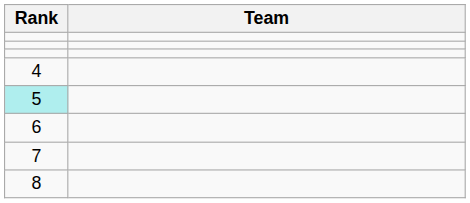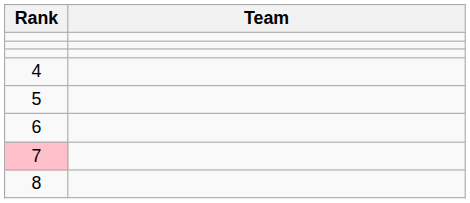(36, 99) paleturquoise background -> (36, 99) no background
(36, 155) no background -> (36, 155) pink background
